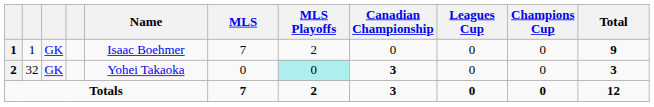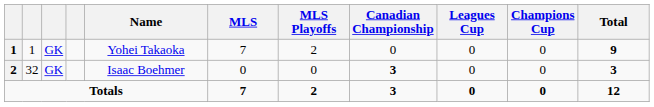(146, 49) Isaac Boehmer -> (146, 49) Yohei Takaoka
(146, 70) Yohei Takaoka -> (146, 70) Isaac Boehmer
(314, 70) paleturquoise background -> (314, 70) no background
